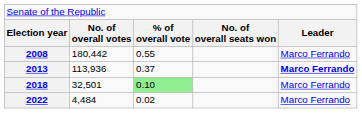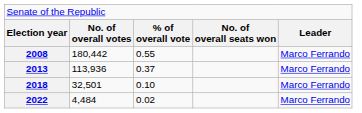(317, 69) bold -> (315, 69) normal
(145, 85) lightgreen background -> (145, 85) no background
